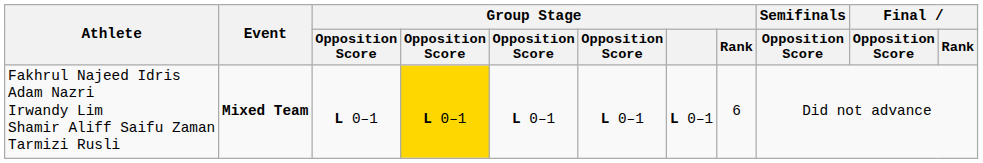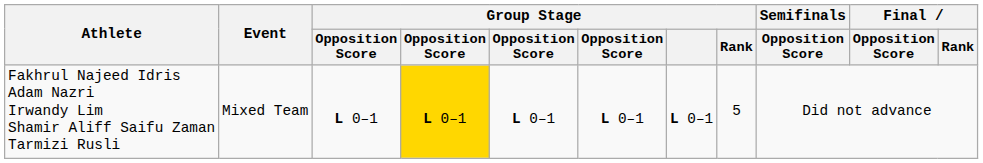(265, 111) bold -> (265, 111) normal
(736, 111) 6 -> (736, 111) 5
